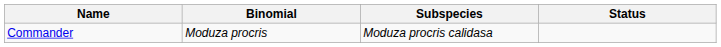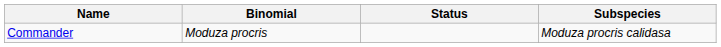columns swapped: (449, 14) <-> (627, 14)
